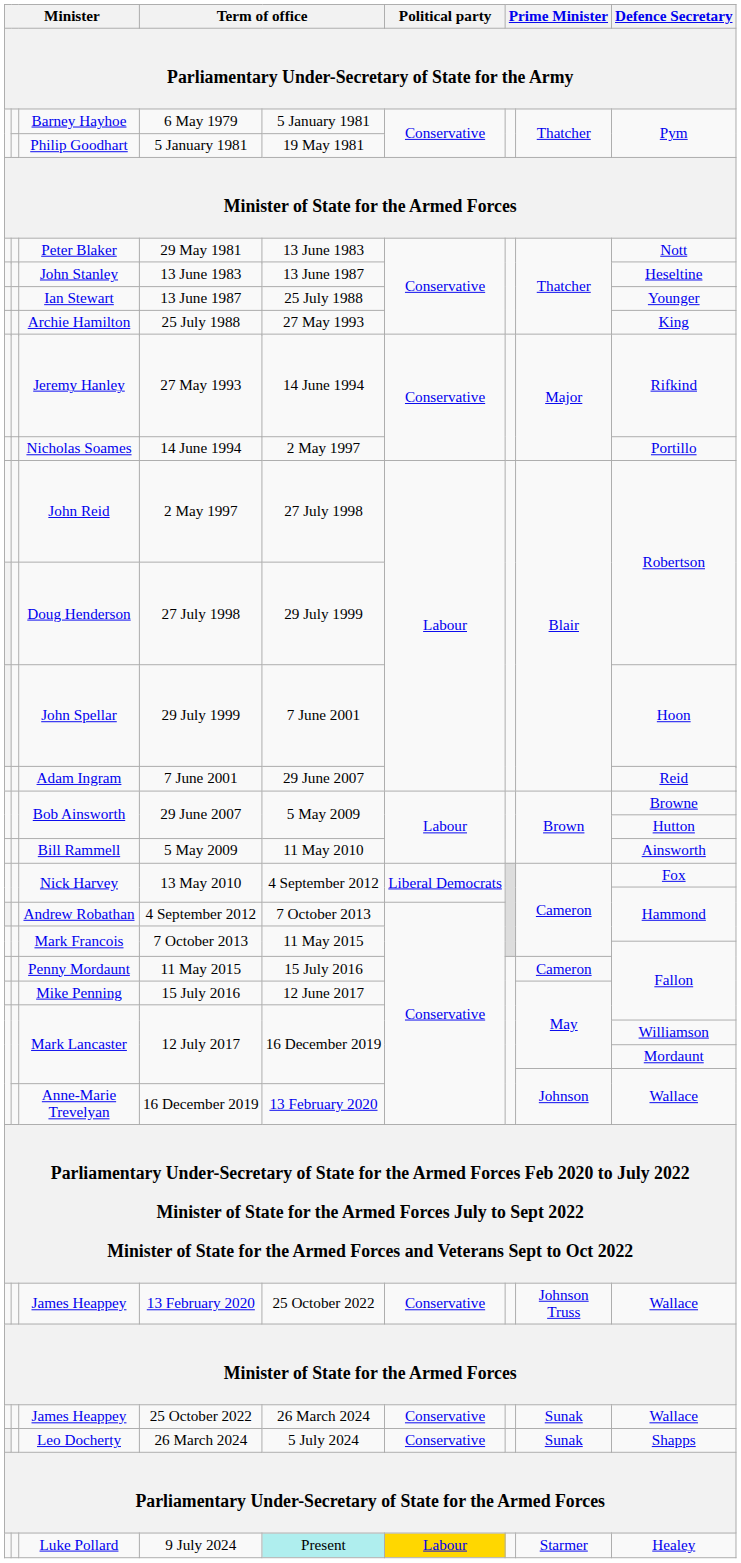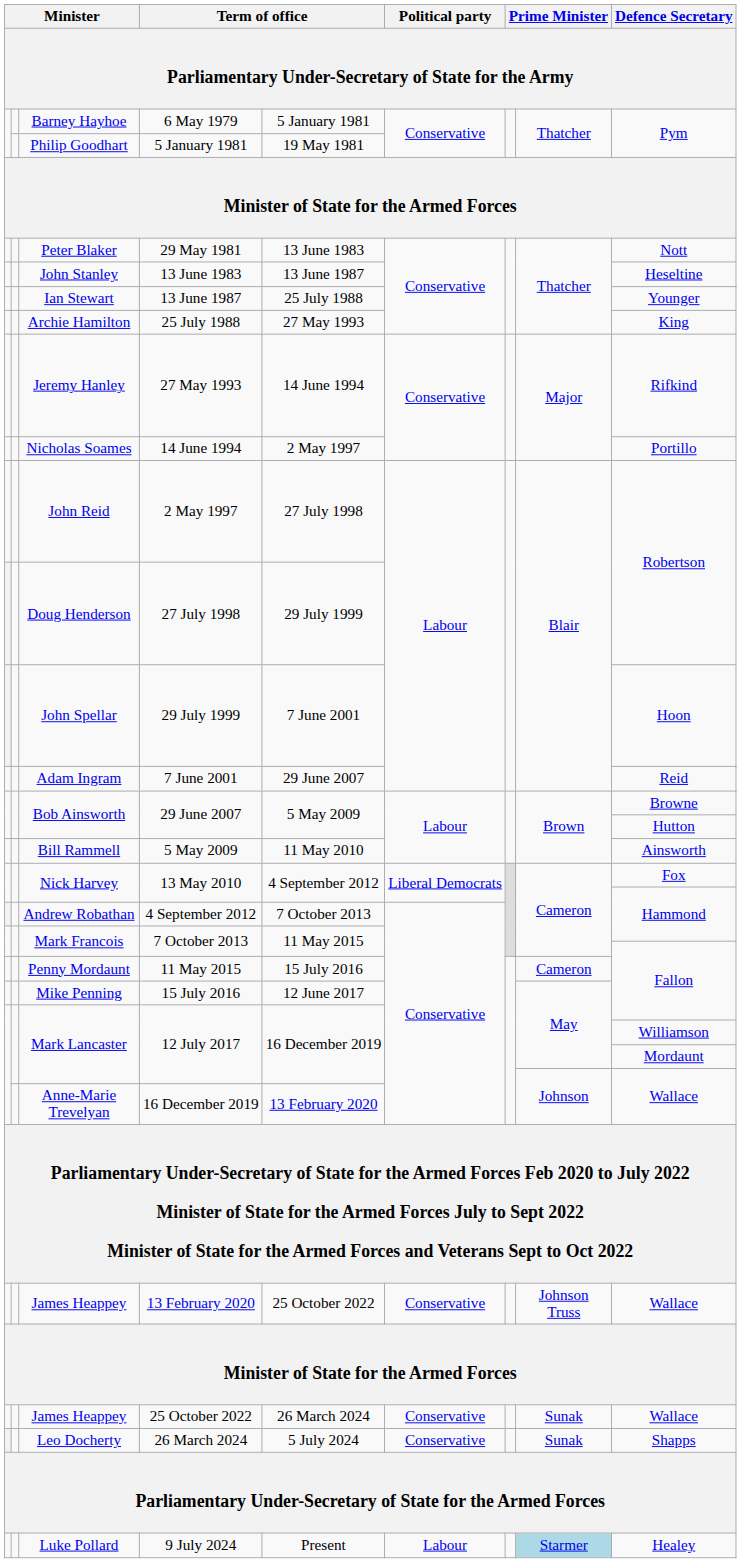(323, 1545) paleturquoise background -> (323, 1545) no background
(445, 1545) gold background -> (445, 1545) no background
(564, 1545) no background -> (564, 1545) lightblue background
